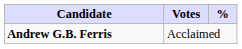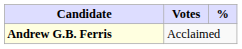(59, 33) no background -> (59, 33) lightyellow background
